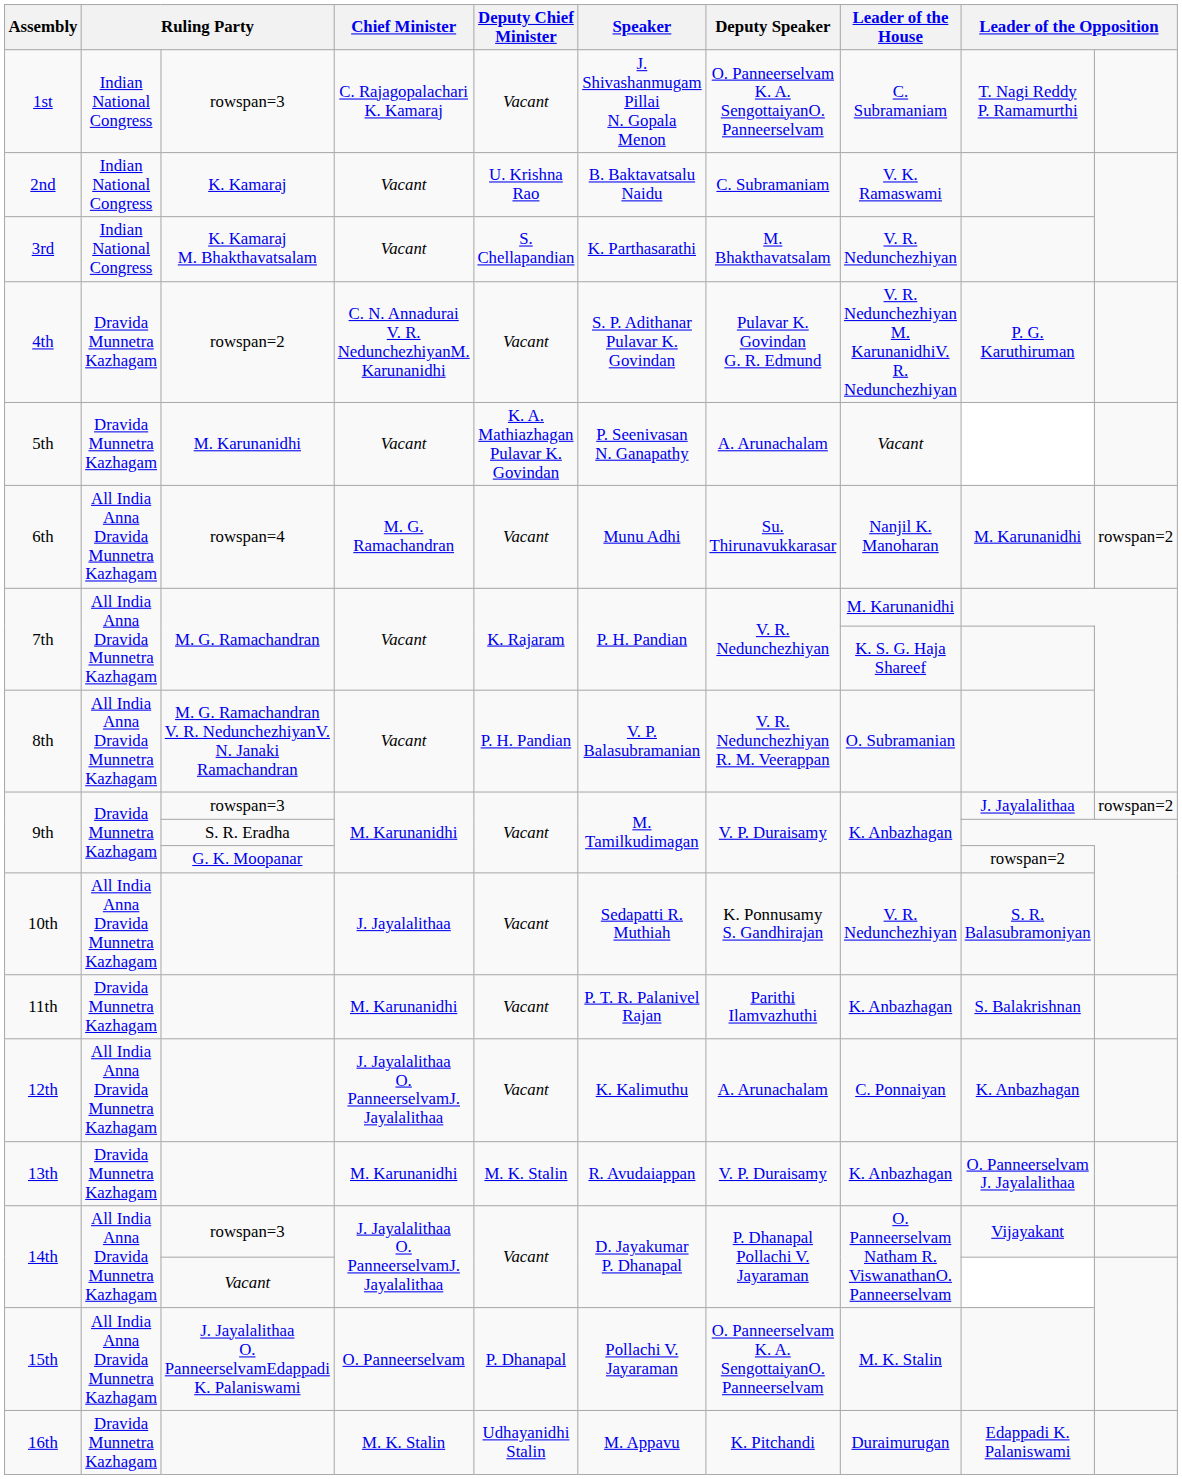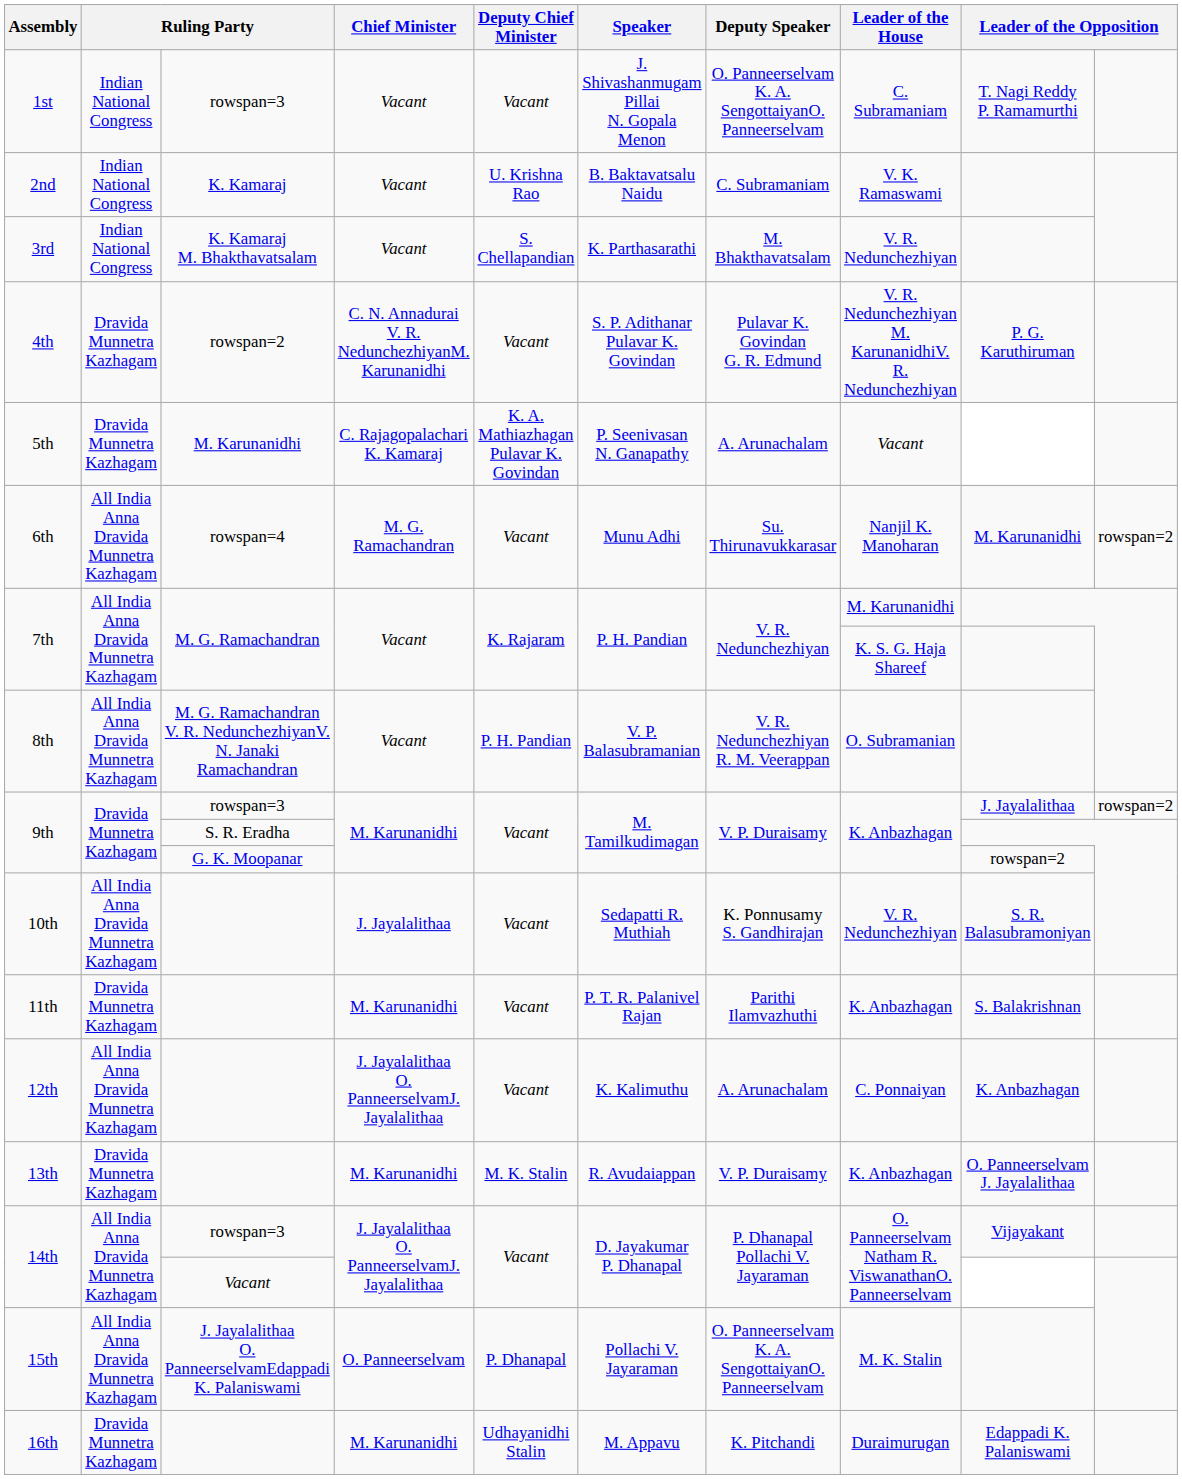(404, 101) C. Rajagopalachari K. Kamaraj -> (404, 101) Vacant
(404, 443) Vacant -> (404, 443) C. Rajagopalachari K. Kamaraj
(404, 1442) M. K. Stalin -> (404, 1442) M. Karunanidhi
